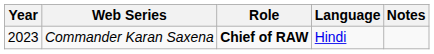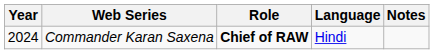(23, 37) 2023 -> (23, 37) 2024
